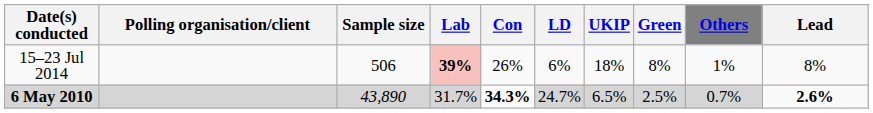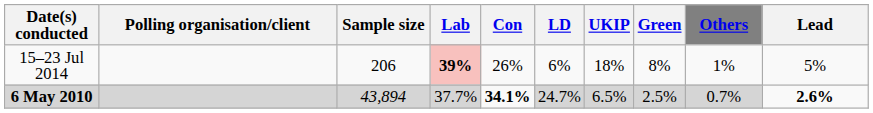(383, 65) 506 -> (383, 65) 206
(815, 65) 8% -> (815, 65) 5%
(383, 97) 43,890 -> (383, 97) 43,894
(456, 97) 31.7% -> (456, 97) 37.7%
(508, 97) 34.3% -> (508, 97) 34.1%
